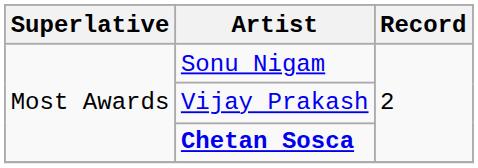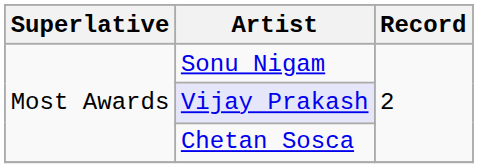(275, 103) no background -> (275, 103) lavender background
(267, 142) bold -> (267, 142) normal
